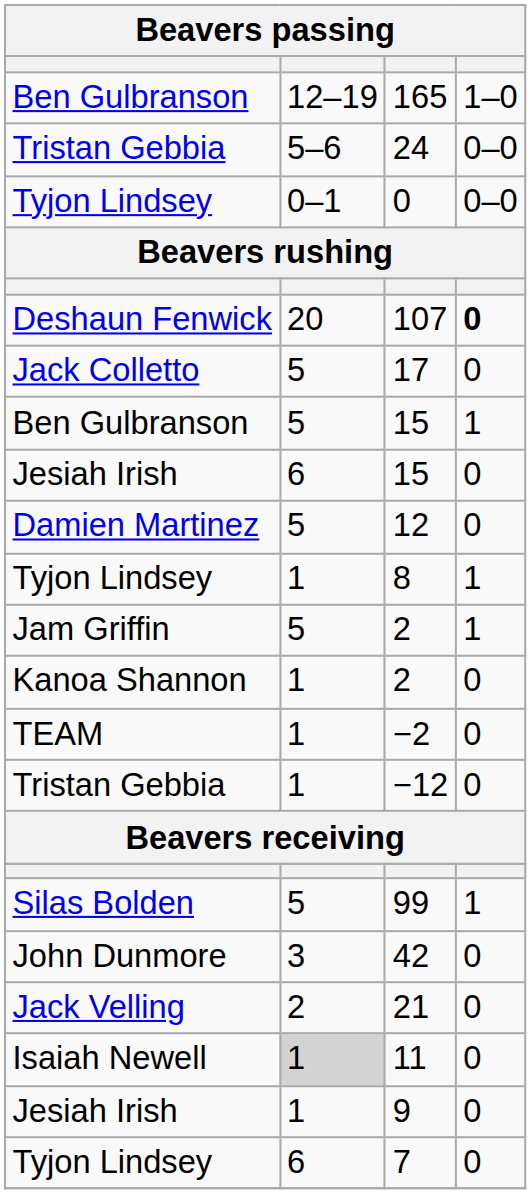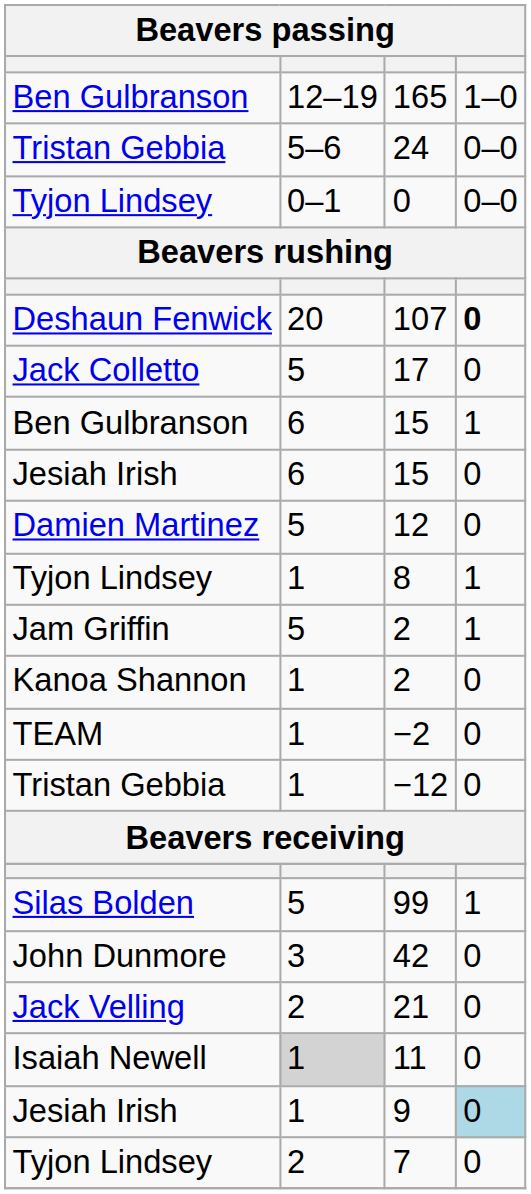(296, 422) 5 -> (296, 422) 6
(472, 1110) no background -> (472, 1110) lightblue background
(296, 1162) 6 -> (296, 1162) 2
